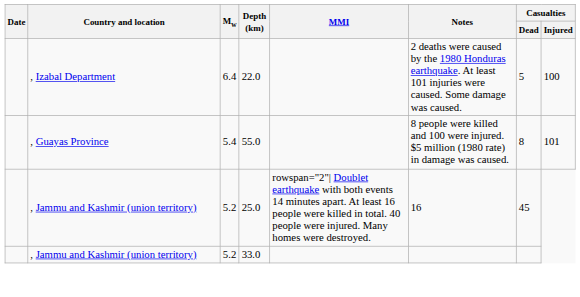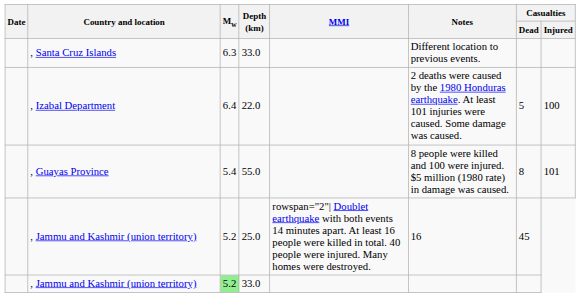+ row: (73, 53)
(230, 254) no background -> (230, 283) lightgreen background
